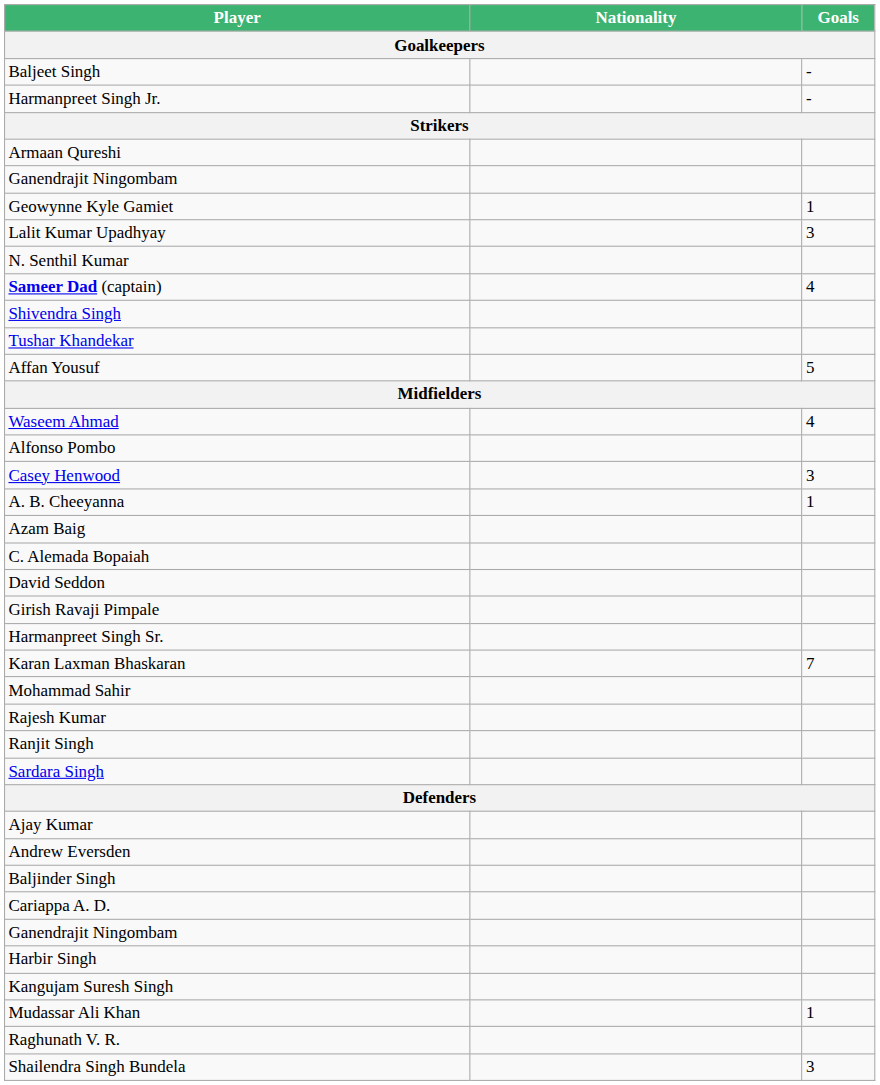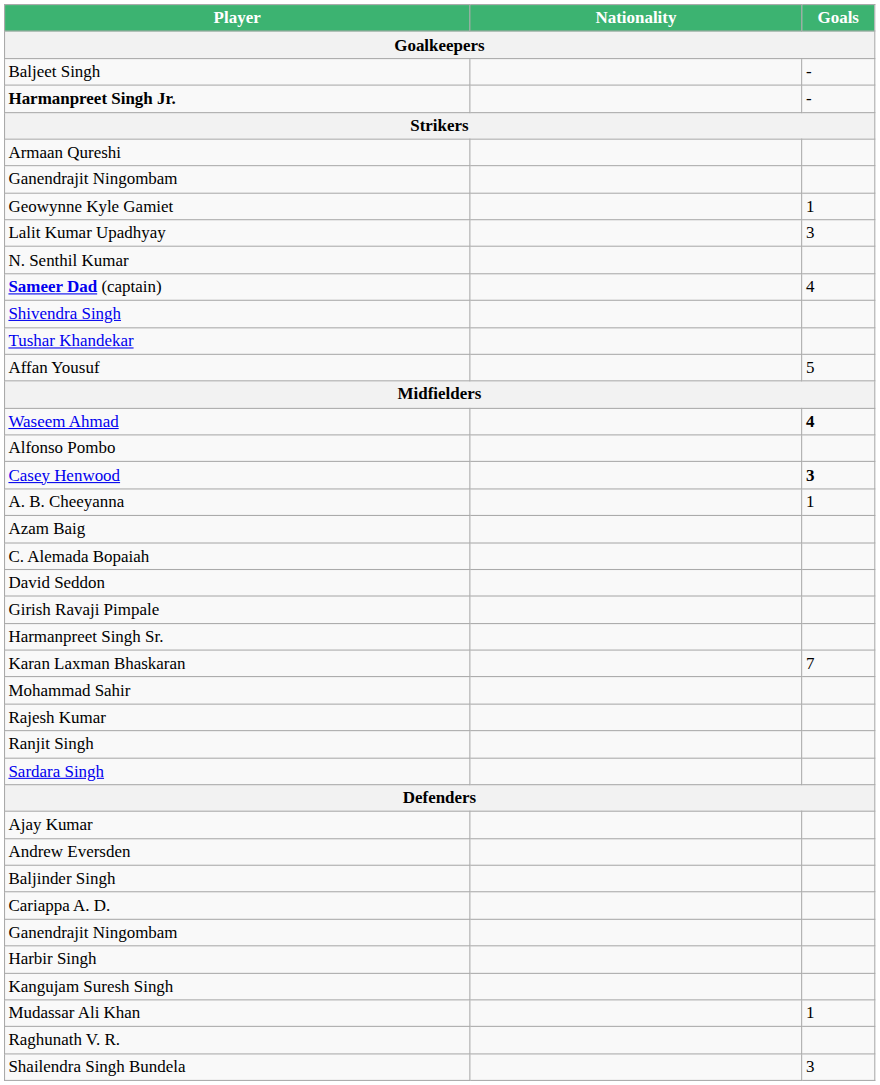(85, 98) normal -> (92, 98) bold
(810, 421) normal -> (810, 421) bold
(810, 475) normal -> (810, 475) bold
